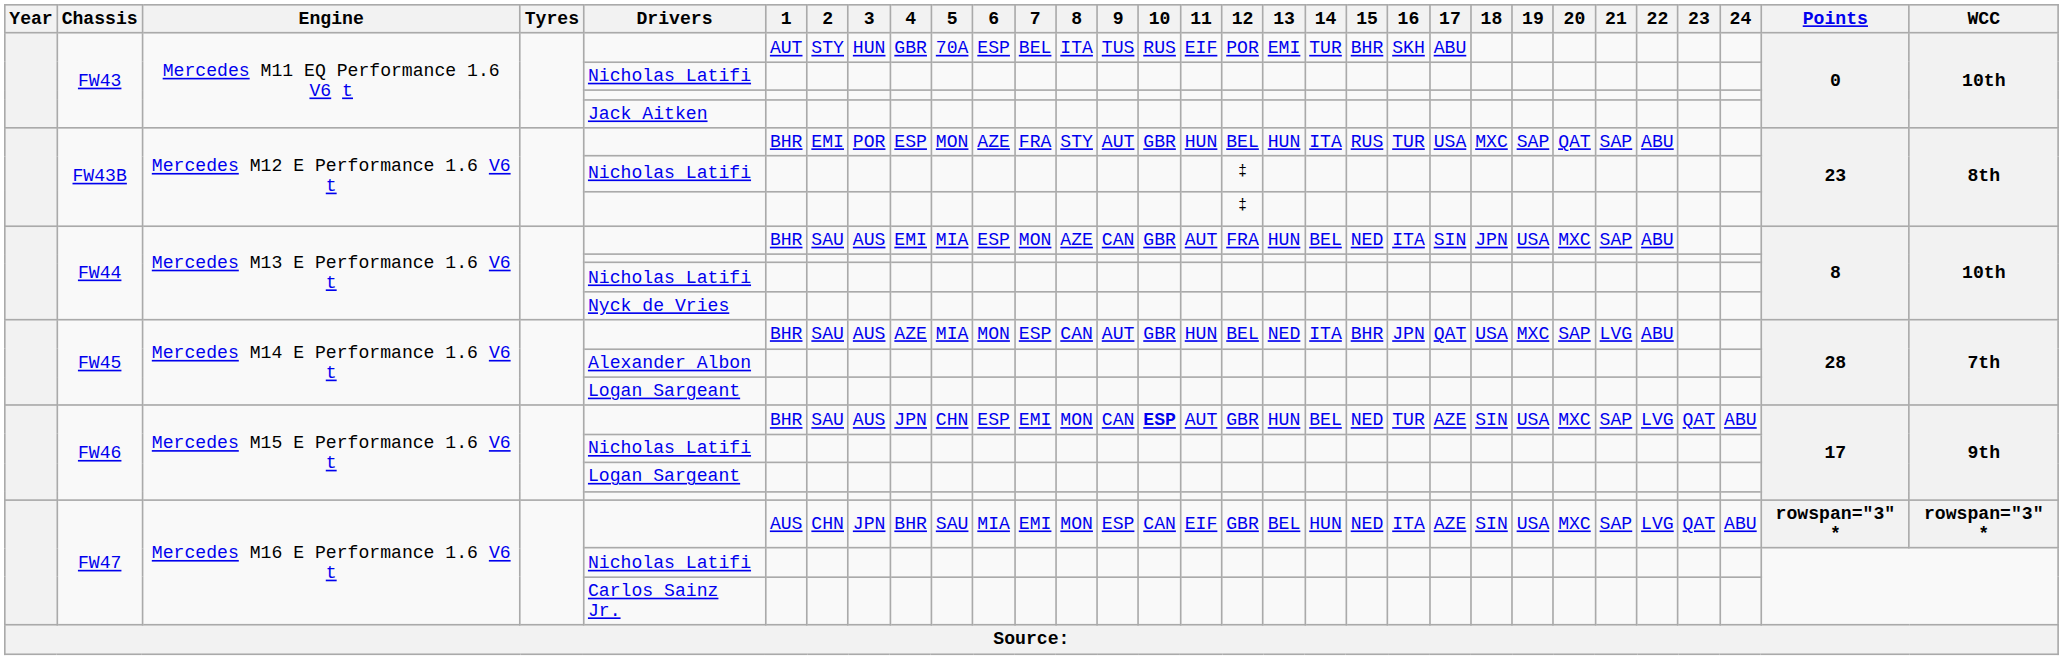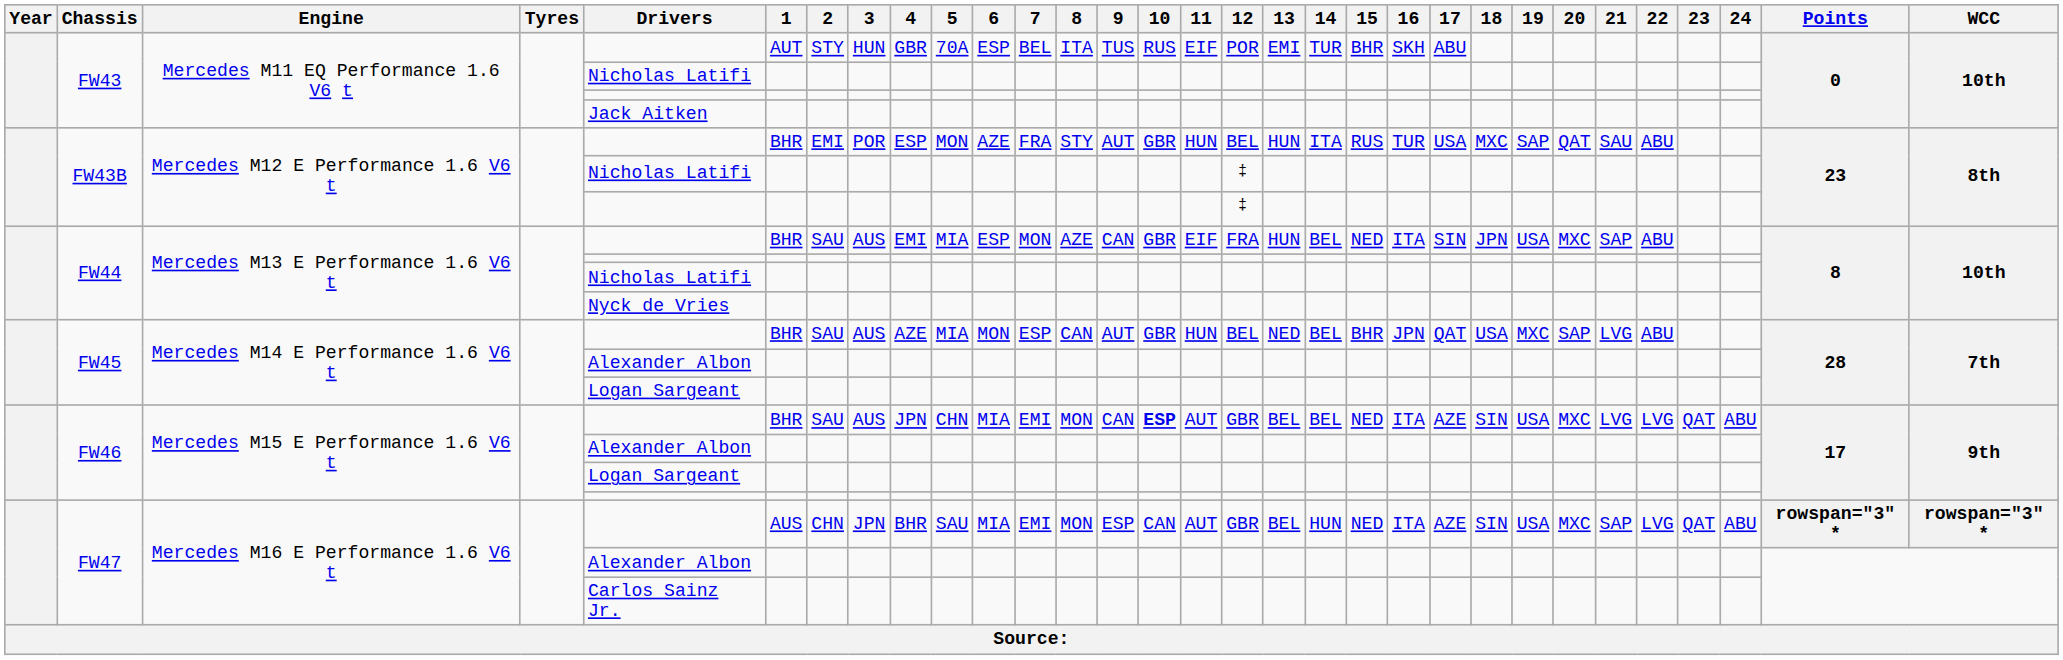(1616, 142) SAP -> (1616, 142) SAU
(1201, 240) AUT -> (1201, 240) EIF
(1326, 334) ITA -> (1326, 334) BEL
(994, 420) ESP -> (994, 420) MIA
(1284, 420) HUN -> (1284, 420) BEL
(1408, 420) TUR -> (1408, 420) ITA
(1616, 420) SAP -> (1616, 420) LVG
(669, 449) Nicholas Latifi -> (669, 449) Alexander Albon
(1201, 524) EIF -> (1201, 524) AUT
(669, 563) Nicholas Latifi -> (669, 563) Alexander Albon
